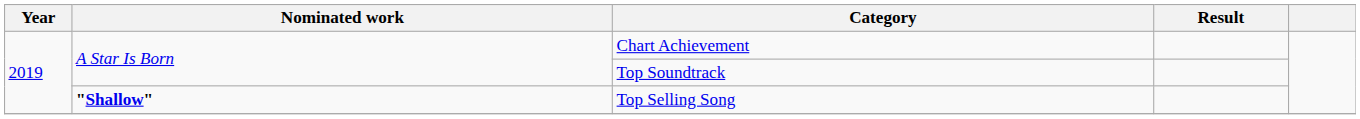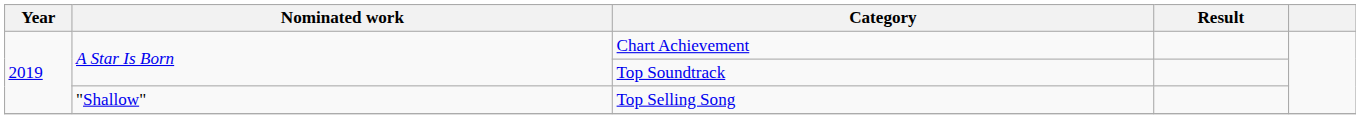(115, 99) bold -> (111, 99) normal
